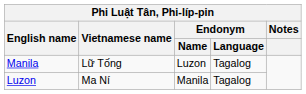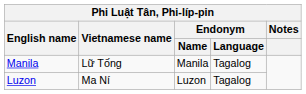(191, 64) Luzon -> (193, 64) Manila
(193, 81) Manila -> (191, 81) Luzon
